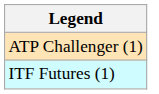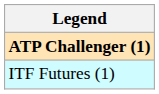(76, 45) normal -> (80, 45) bold
